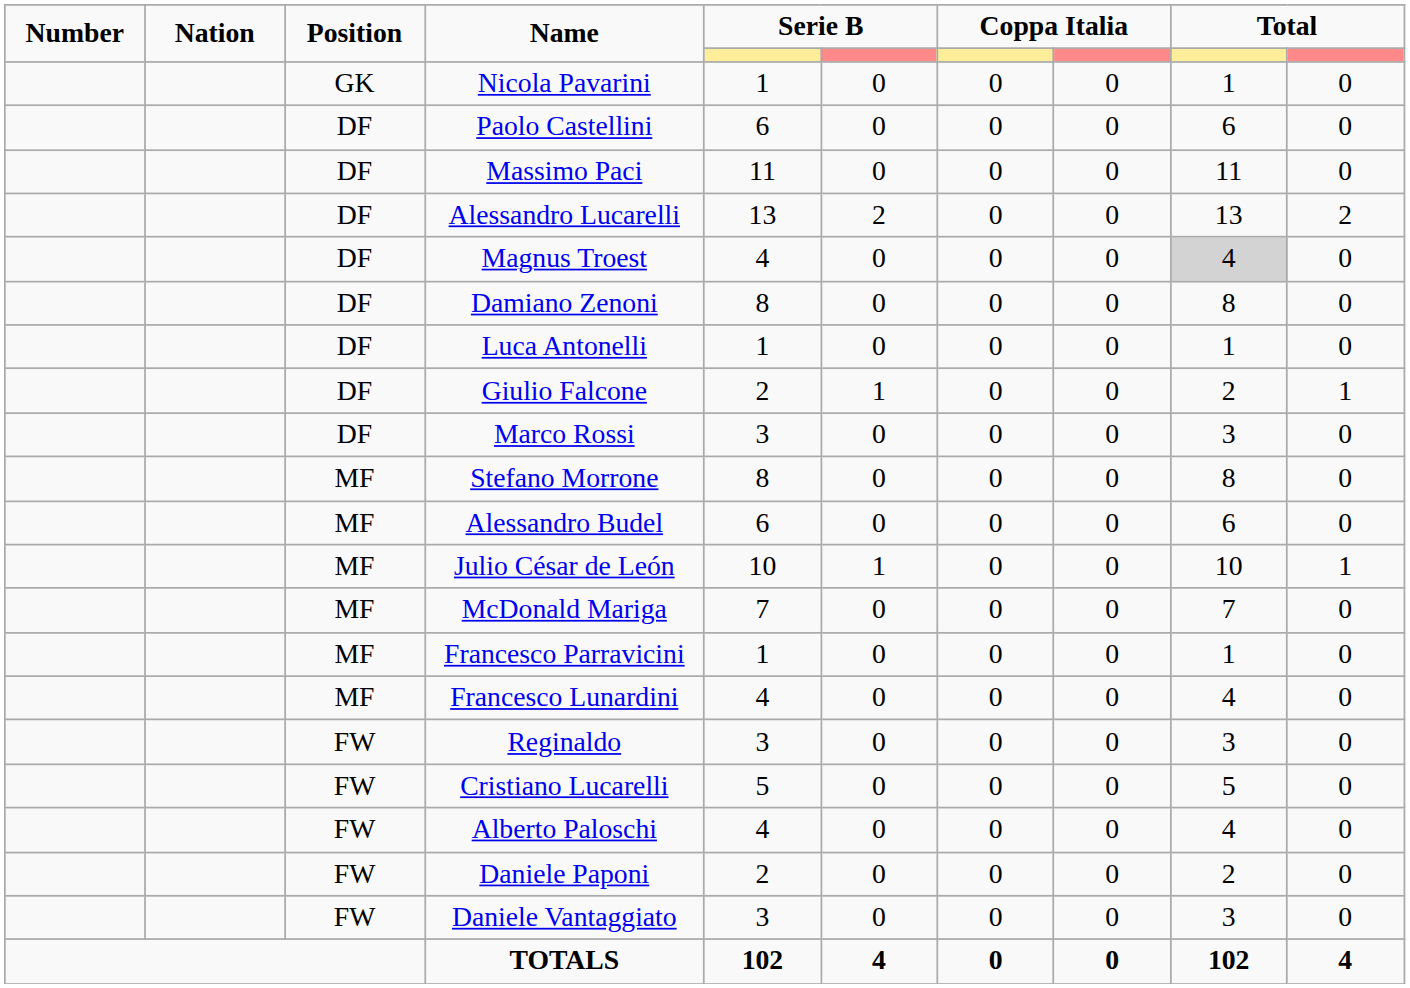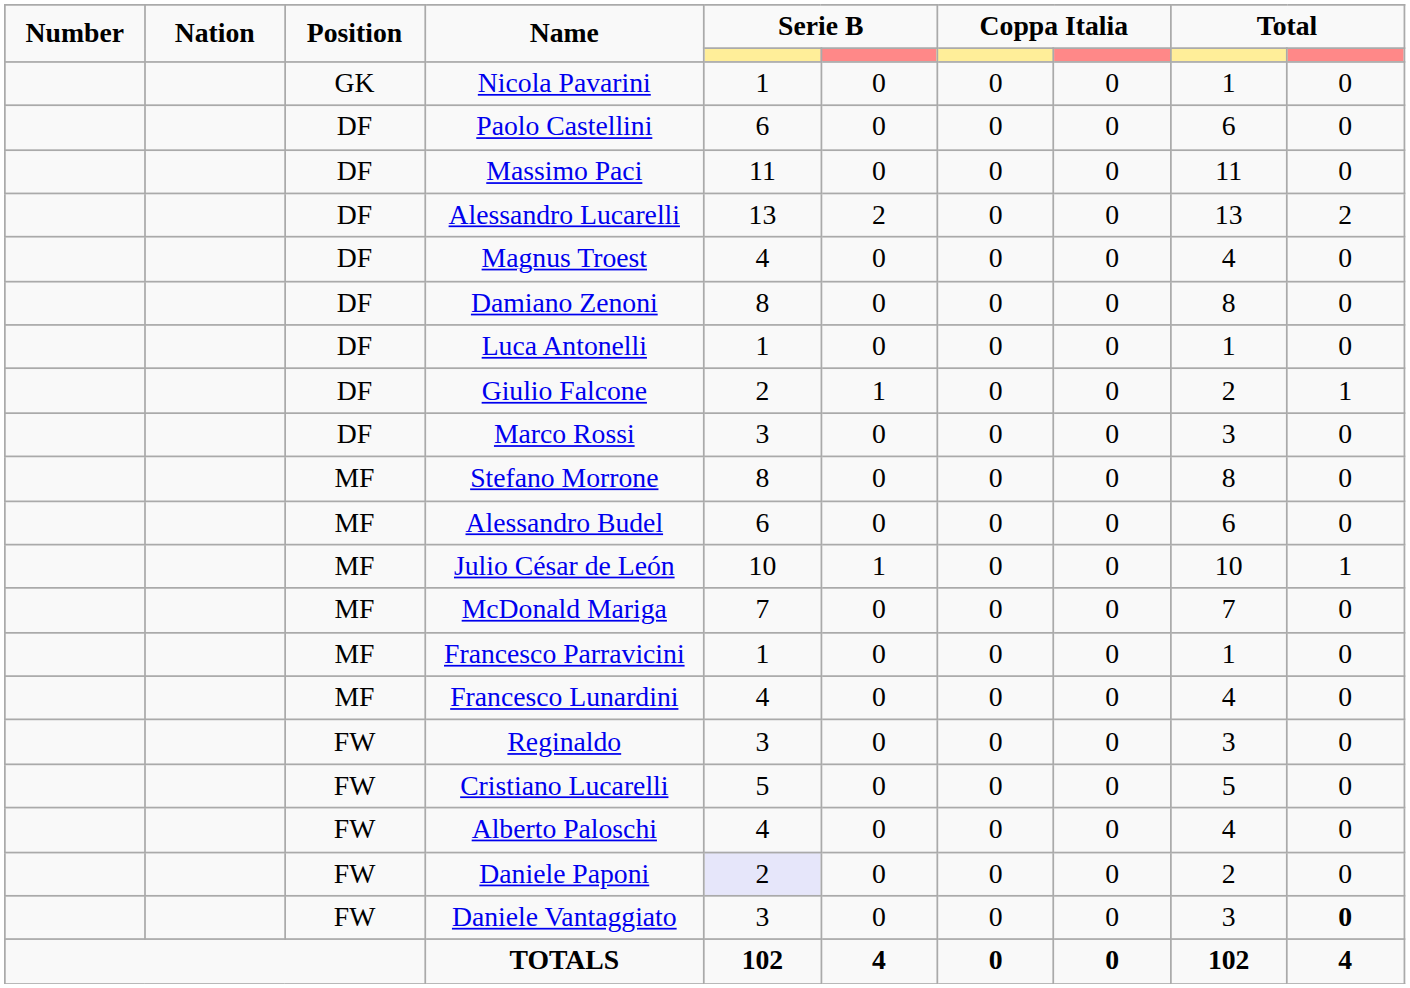(1229, 258) lightgrey background -> (1229, 258) no background
(762, 873) no background -> (762, 873) lavender background
(1345, 917) normal -> (1345, 917) bold
